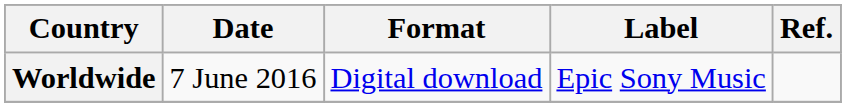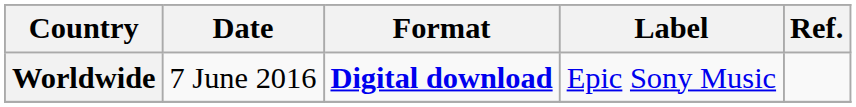(436, 76) normal -> (442, 76) bold
